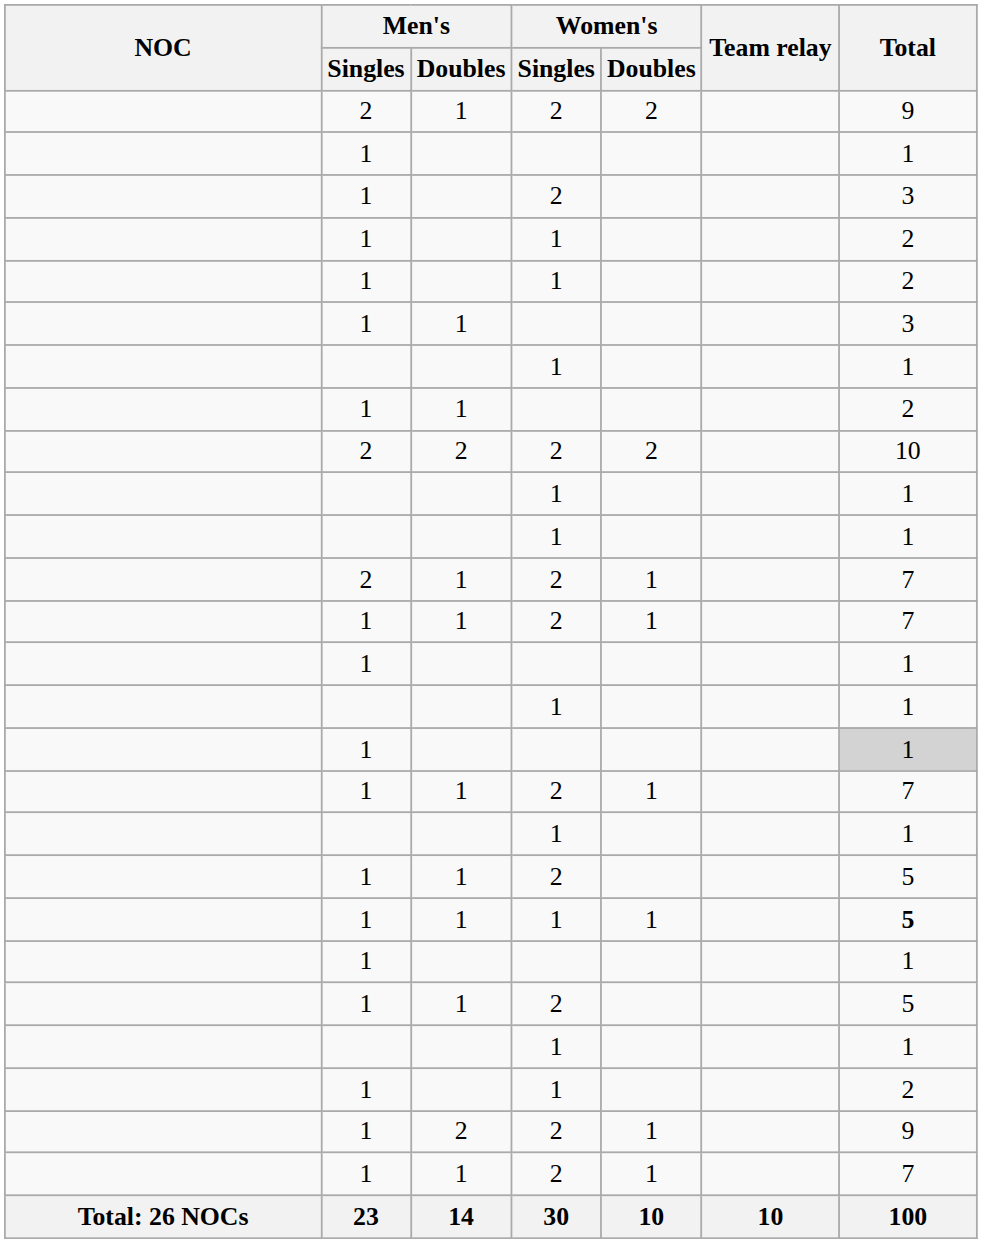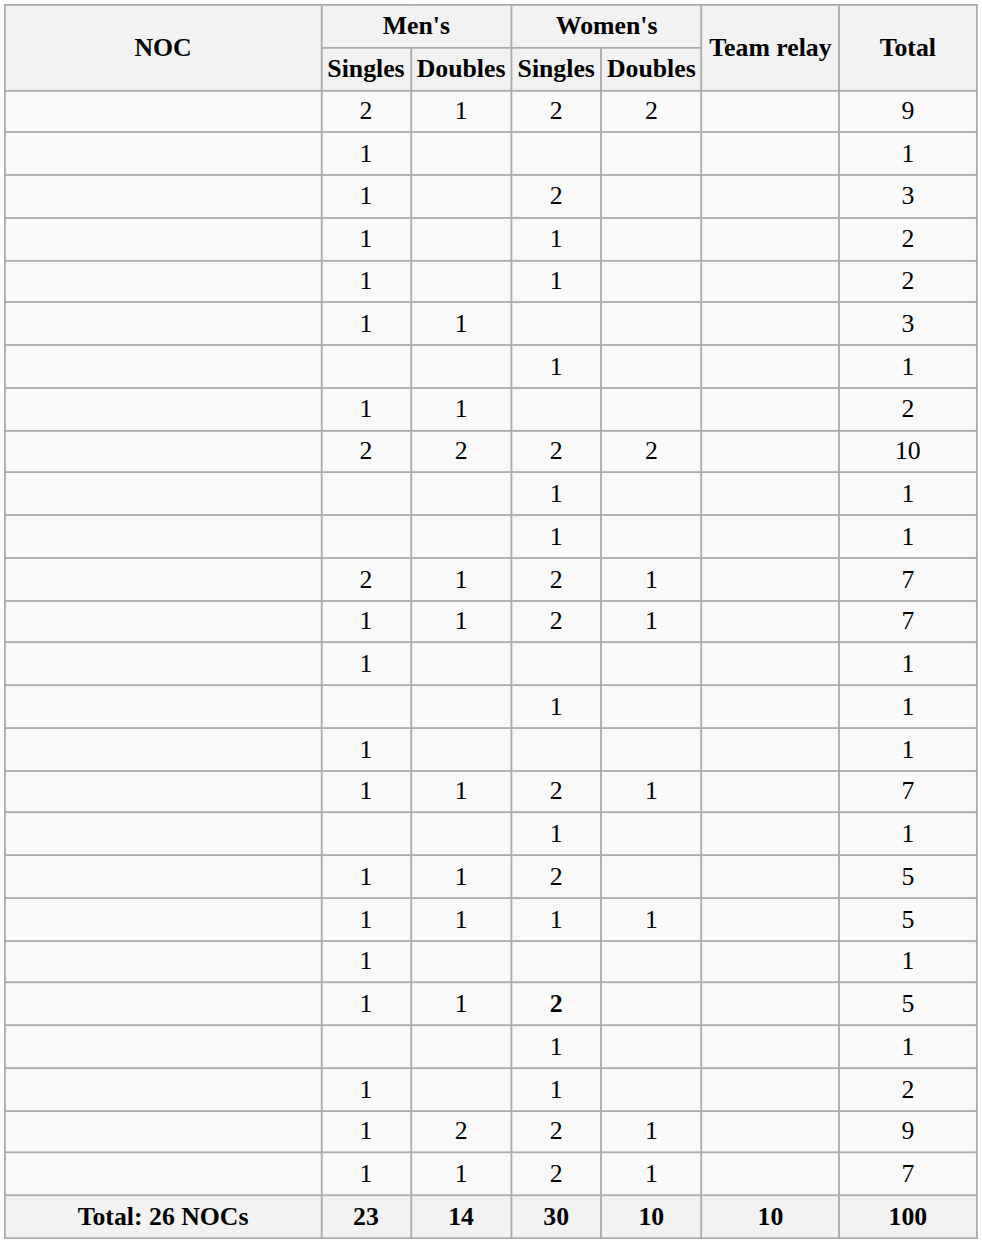(908, 748) lightgrey background -> (908, 748) no background
(908, 918) bold -> (908, 918) normal
(556, 1003) normal -> (556, 1003) bold
